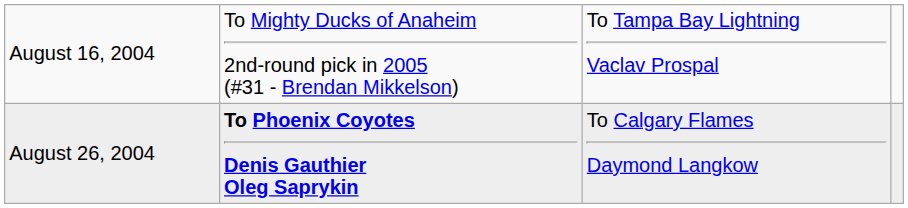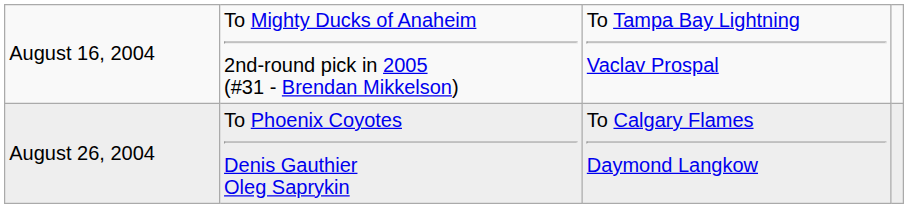(401, 153) bold -> (401, 153) normal
